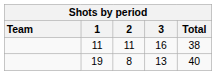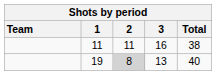(129, 62) no background -> (129, 62) lightgrey background
